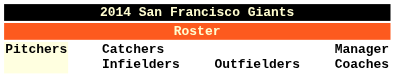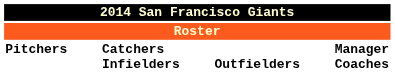(36, 50) lightyellow background -> (36, 50) no background
